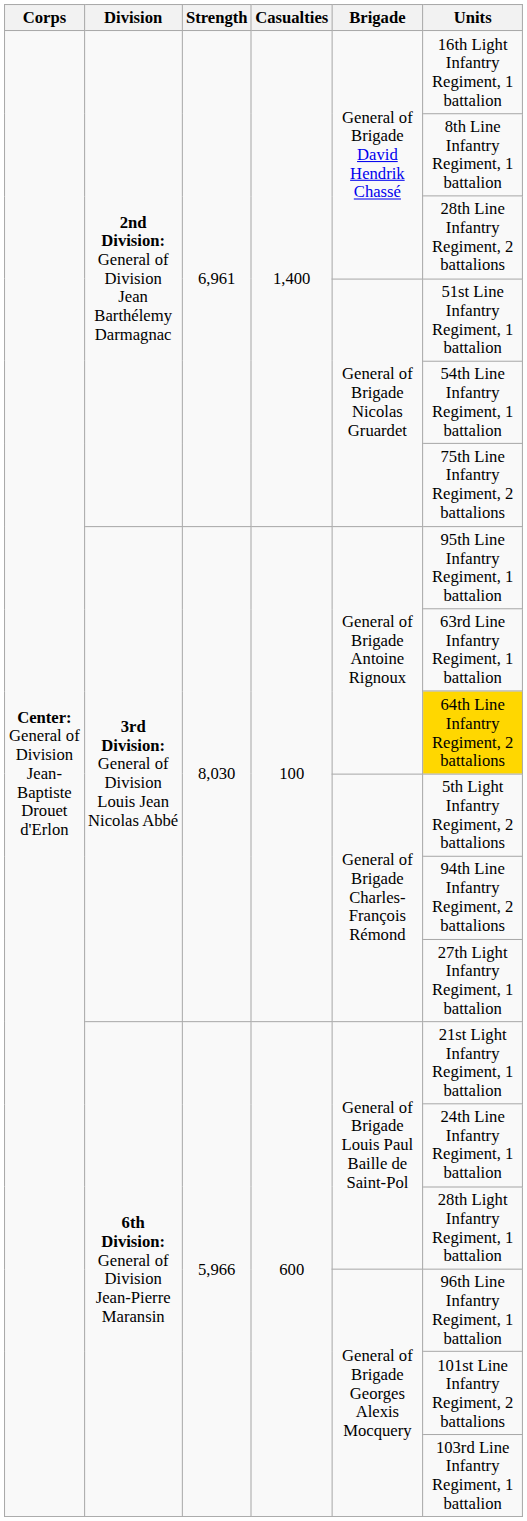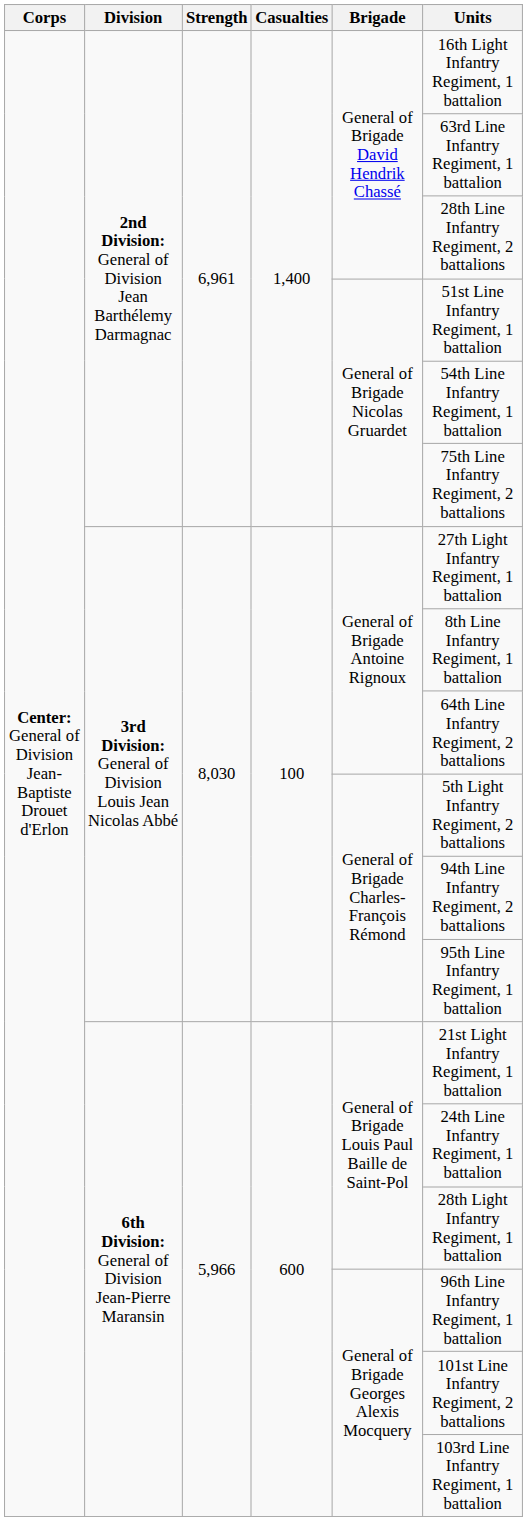(473, 154) 8th Line Infantry Regiment, 1 battalion -> (473, 154) 63rd Line Infantry Regiment, 1 battalion
(473, 567) 95th Line Infantry Regiment, 1 battalion -> (473, 567) 27th Light Infantry Regiment, 1 battalion
(473, 650) 63rd Line Infantry Regiment, 1 battalion -> (473, 650) 8th Line Infantry Regiment, 1 battalion
(473, 732) gold background -> (473, 732) no background
(473, 980) 27th Light Infantry Regiment, 1 battalion -> (473, 980) 95th Line Infantry Regiment, 1 battalion
